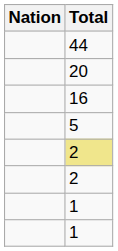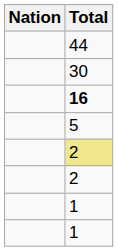(78, 71) 20 -> (78, 71) 30
(78, 98) normal -> (78, 98) bold
